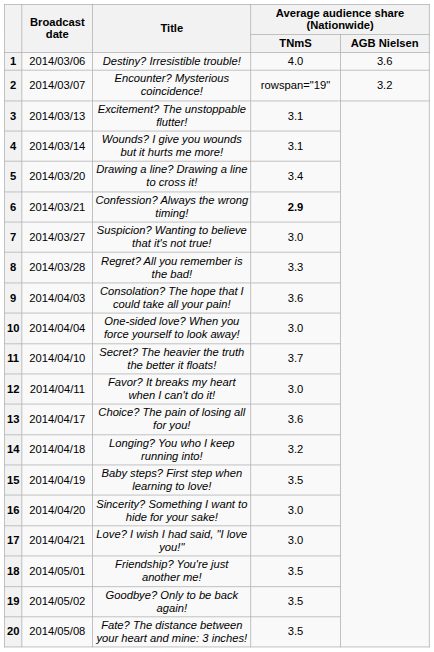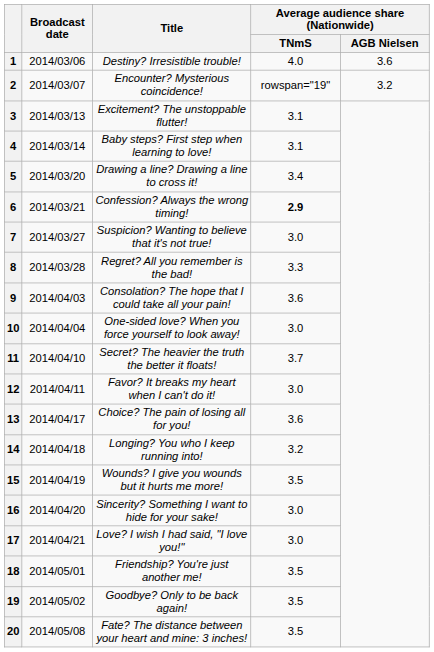(172, 146) Wounds? I give you wounds but it hurts me more! -> (172, 146) Baby steps? First step when learning to love!
(172, 480) Baby steps? First step when learning to love! -> (172, 480) Wounds? I give you wounds but it hurts me more!
